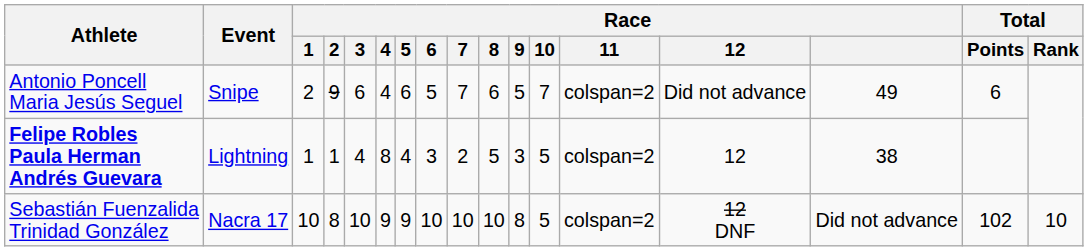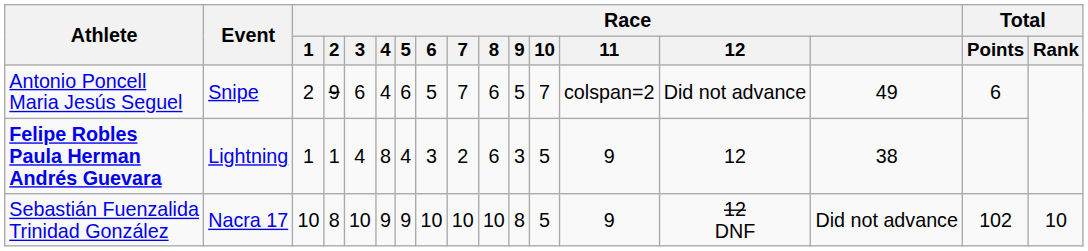(494, 156) 5 -> (494, 156) 6
(609, 156) colspan=2 -> (609, 156) 9
(609, 220) colspan=2 -> (609, 220) 9
